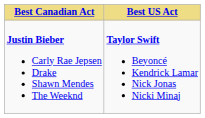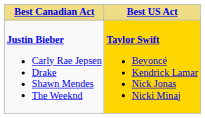(152, 67) no background -> (152, 67) gold background
